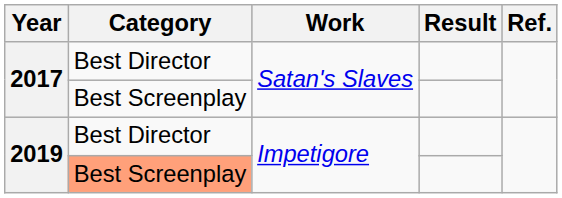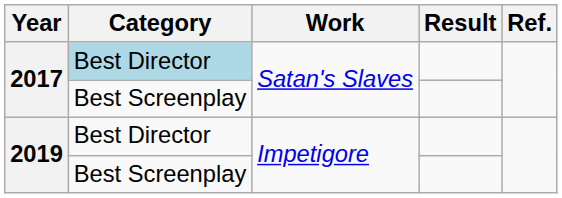(142, 60) no background -> (142, 60) lightblue background
(160, 173) lightsalmon background -> (160, 173) no background
